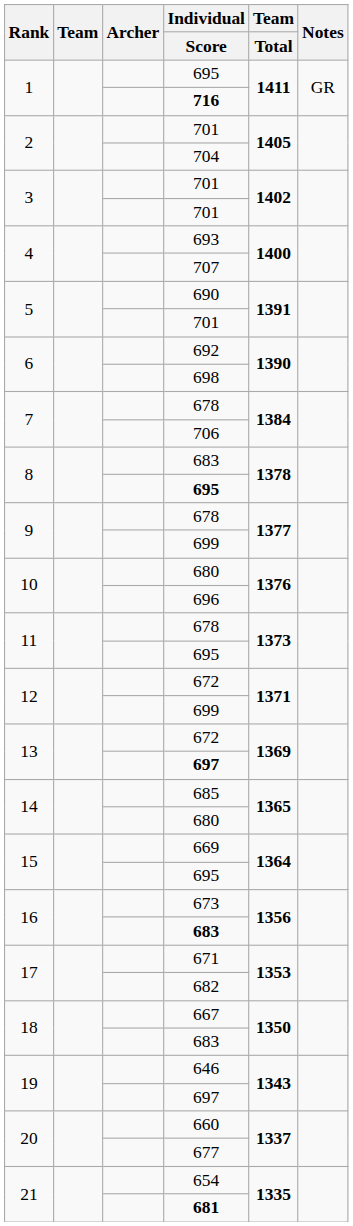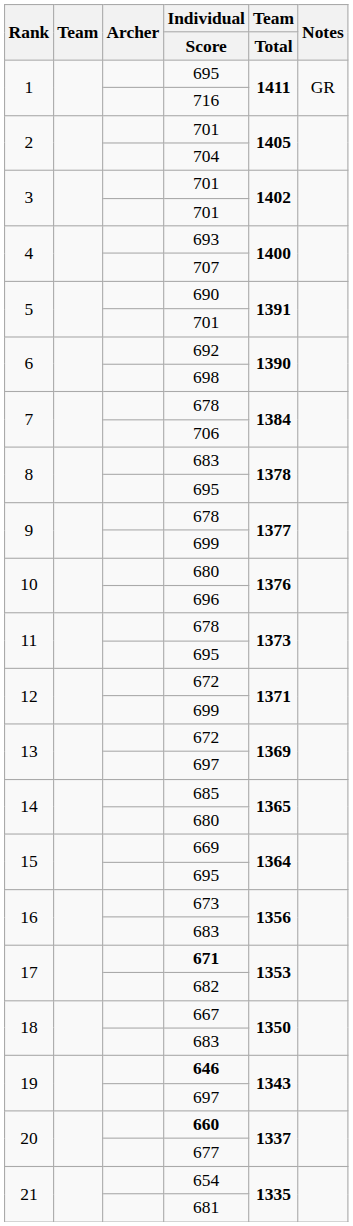(206, 101) bold -> (206, 101) normal
(206, 488) bold -> (206, 488) normal
(206, 765) bold -> (206, 765) normal
(206, 931) bold -> (206, 931) normal
(206, 958) normal -> (206, 958) bold
(206, 1069) normal -> (206, 1069) bold
(206, 1124) normal -> (206, 1124) bold
(206, 1207) bold -> (206, 1207) normal
